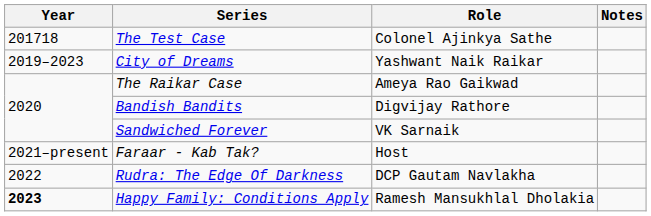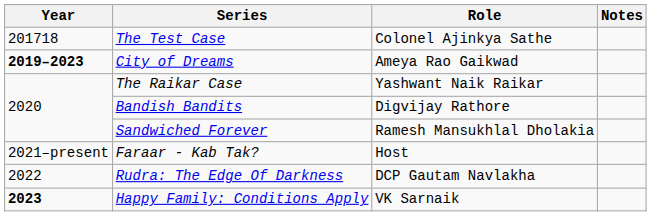(46, 62) normal -> (46, 62) bold
(459, 62) Yashwant Naik Raikar -> (447, 62) Ameya Rao Gaikwad
(447, 85) Ameya Rao Gaikwad -> (459, 85) Yashwant Naik Raikar
(417, 130) VK Sarnaik -> (485, 130) Ramesh Mansukhlal Dholakia
(485, 199) Ramesh Mansukhlal Dholakia -> (417, 199) VK Sarnaik
